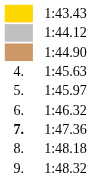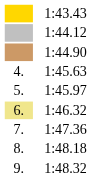(19, 110) no background -> (19, 110) khaki background
(19, 129) bold -> (19, 129) normal
